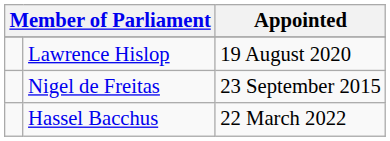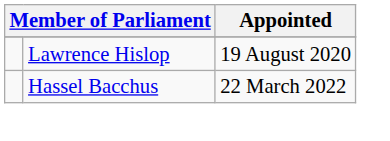- row: (94, 86)
